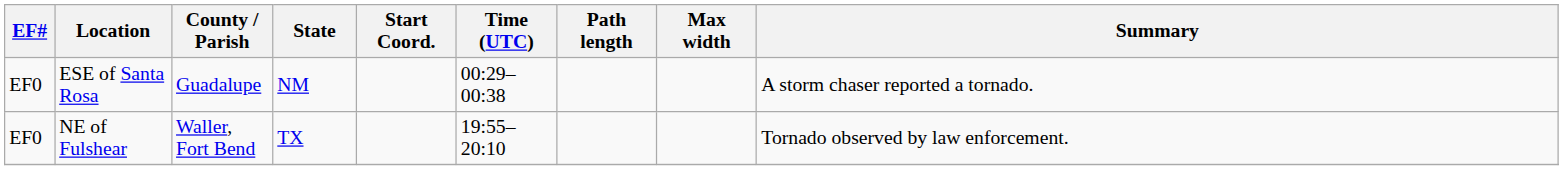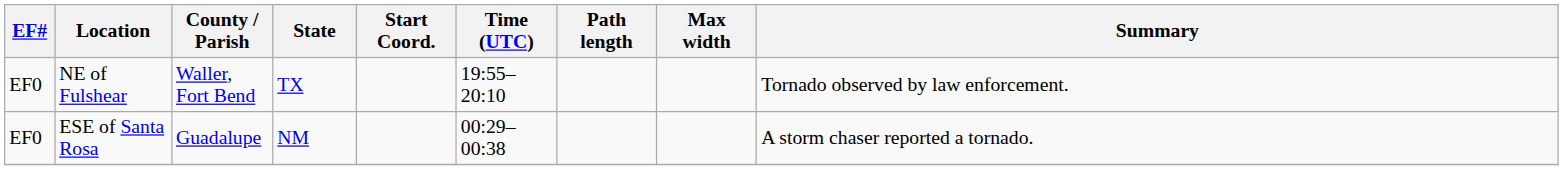rows swapped: (93, 137) <-> (112, 84)
